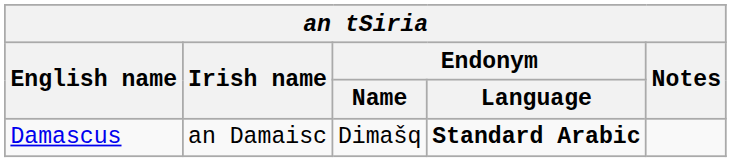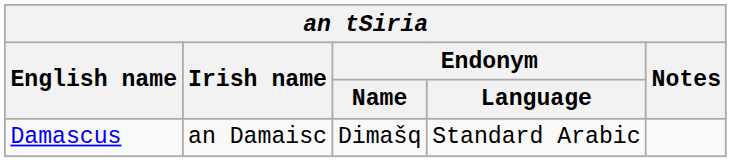(536, 137) bold -> (536, 137) normal
